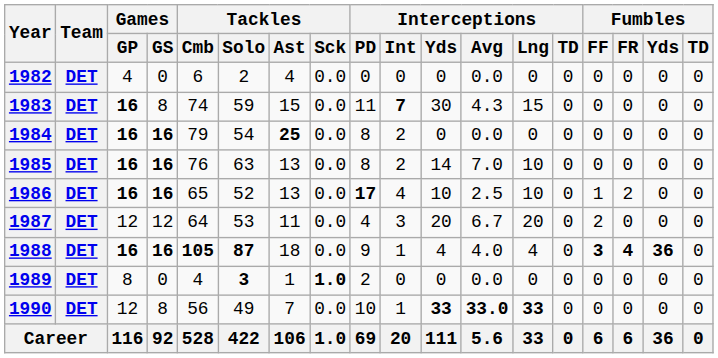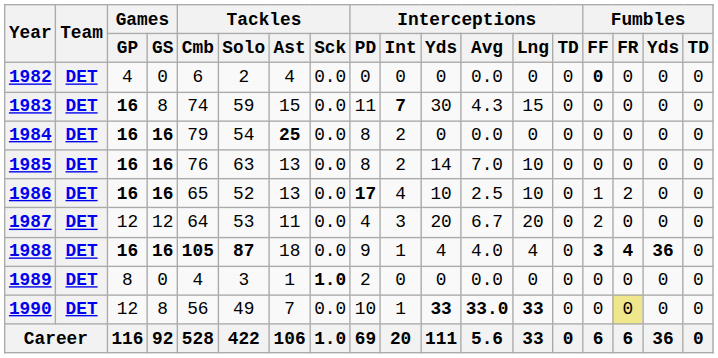(598, 77) normal -> (598, 77) bold
(244, 280) bold -> (244, 280) normal
(628, 309) no background -> (628, 309) khaki background
